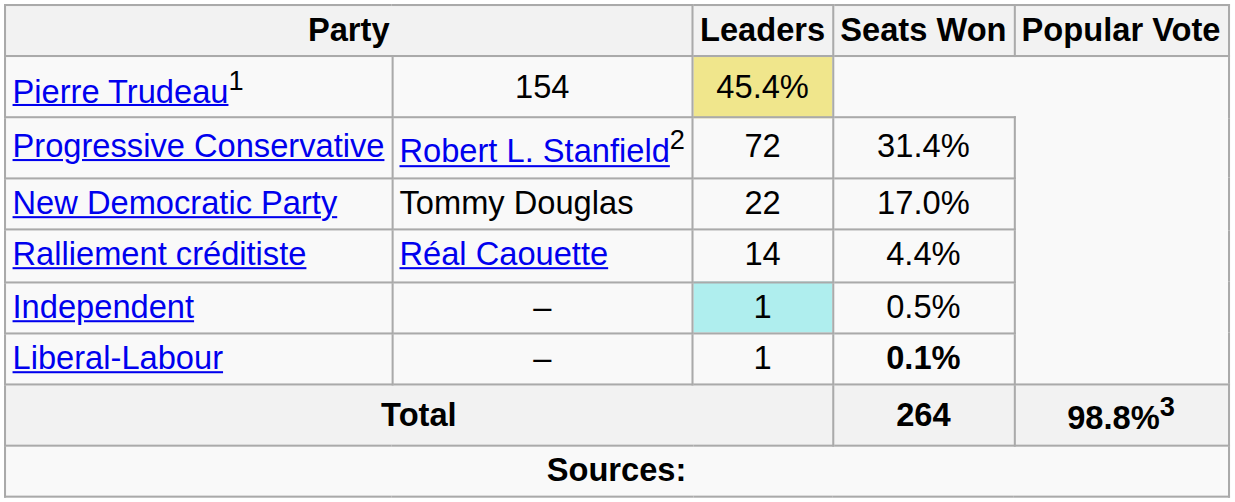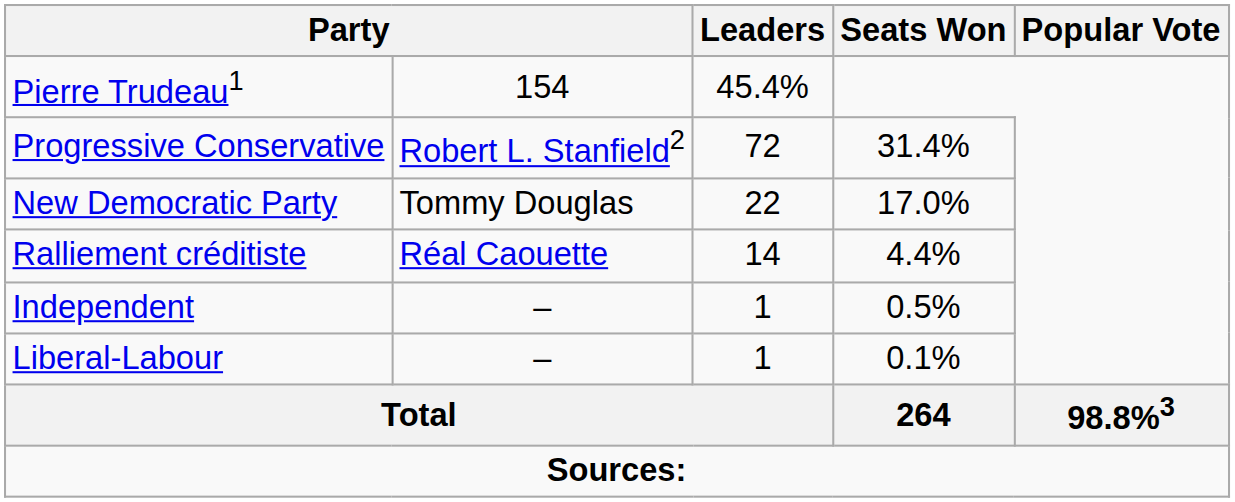(763, 86) khaki background -> (763, 86) no background
(763, 306) paleturquoise background -> (763, 306) no background
(923, 358) bold -> (923, 358) normal
